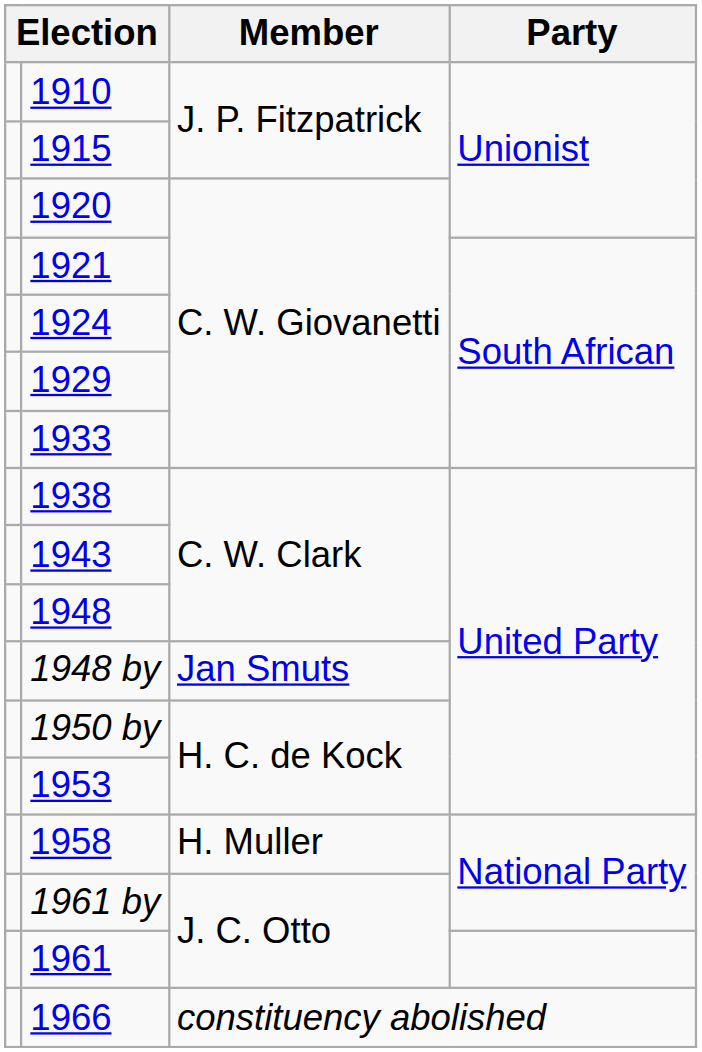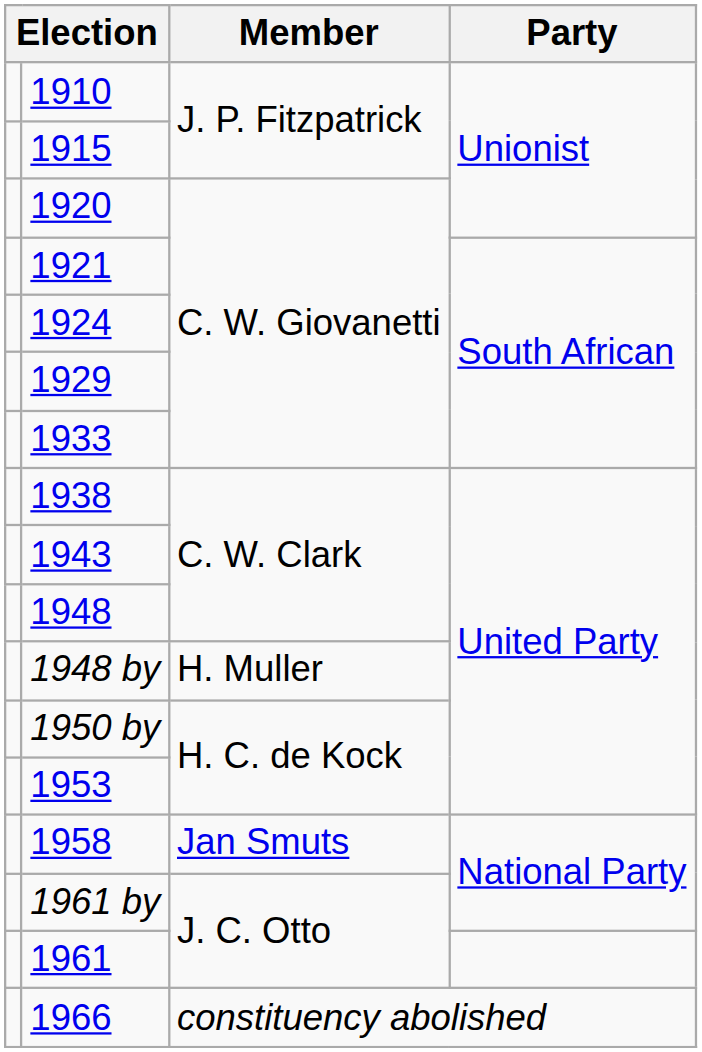(263, 669) Jan Smuts -> (250, 669) H. Muller
(250, 843) H. Muller -> (263, 843) Jan Smuts
